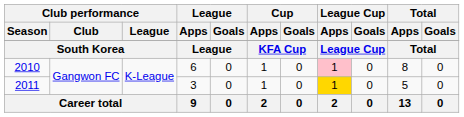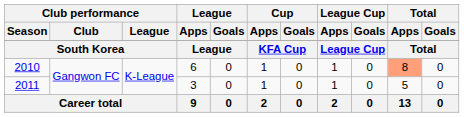(334, 67) pink background -> (334, 67) no background
(405, 67) no background -> (405, 67) lightsalmon background
(334, 85) gold background -> (334, 85) no background
